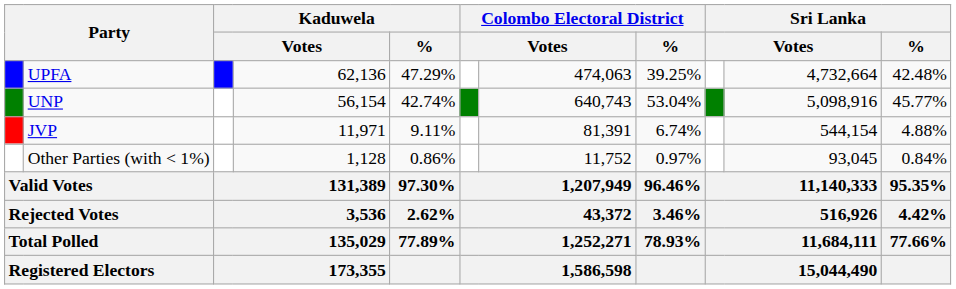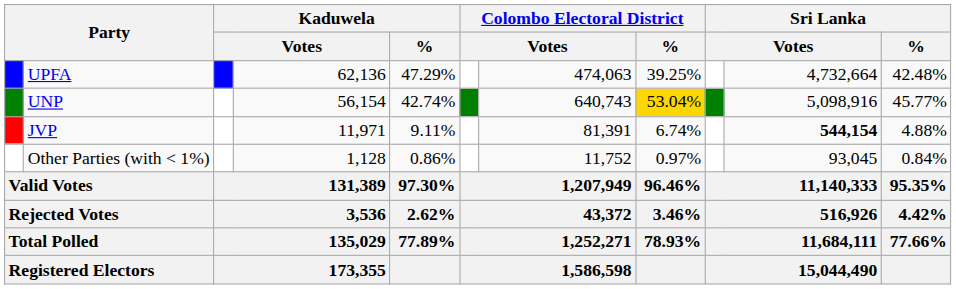(674, 102) no background -> (674, 102) gold background
(849, 130) normal -> (849, 130) bold
